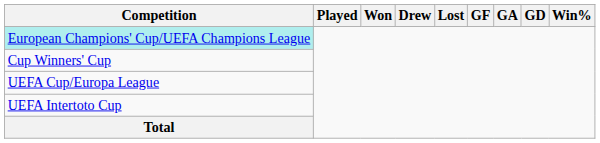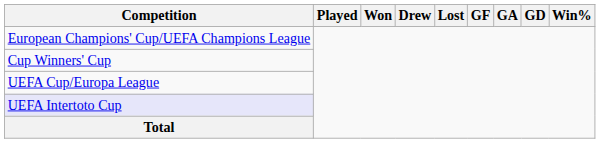(159, 37) paleturquoise background -> (159, 37) no background
(65, 104) no background -> (65, 104) lavender background
